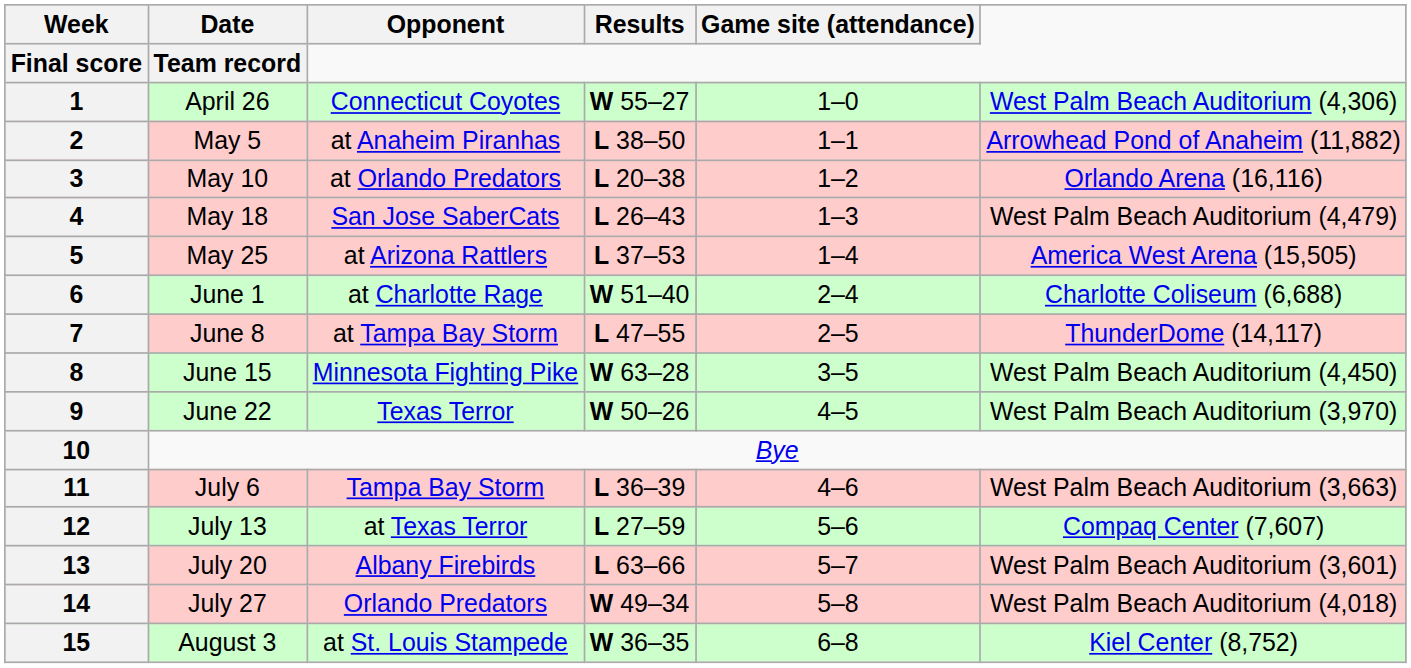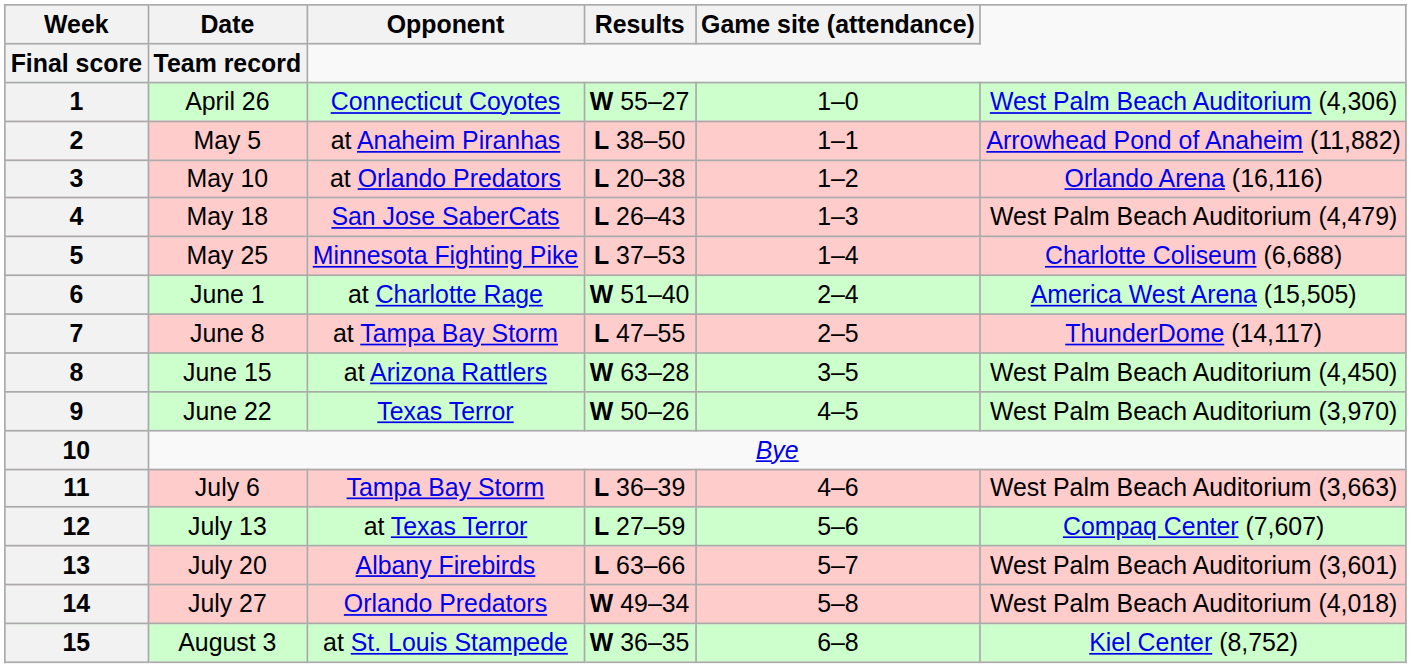(445, 256) at Arizona Rattlers -> (445, 256) Minnesota Fighting Pike
(1194, 256) America West Arena (15,505) -> (1194, 256) Charlotte Coliseum (6,688)
(1194, 295) Charlotte Coliseum (6,688) -> (1194, 295) America West Arena (15,505)
(445, 372) Minnesota Fighting Pike -> (445, 372) at Arizona Rattlers
